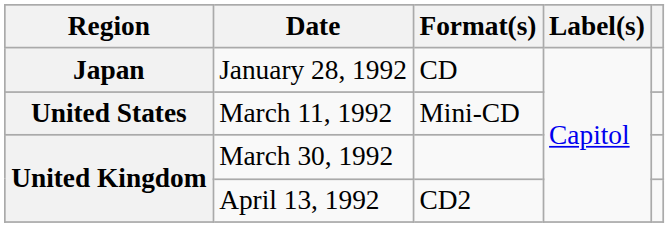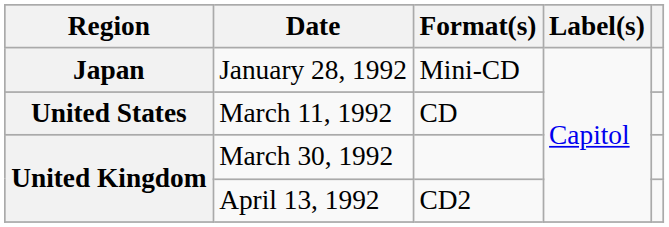(438, 69) CD -> (470, 69) Mini-CD
(470, 112) Mini-CD -> (438, 112) CD
